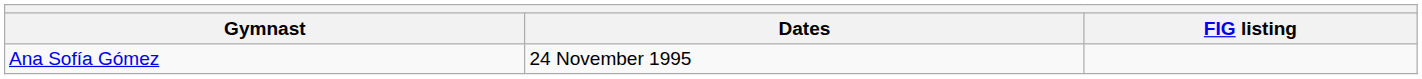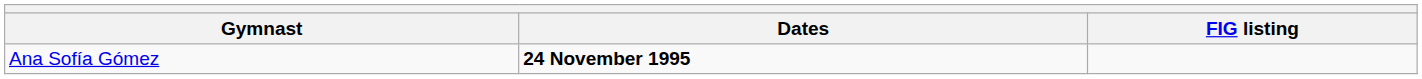(610, 58) normal -> (607, 58) bold
